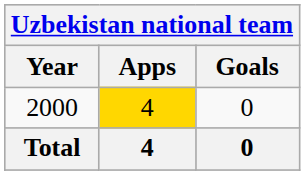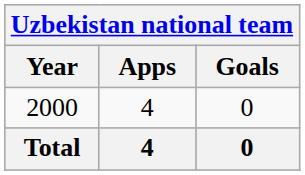(147, 107) gold background -> (147, 107) no background
